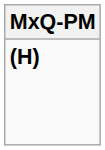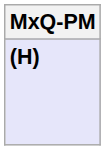(25, 56) no background -> (25, 56) lavender background
